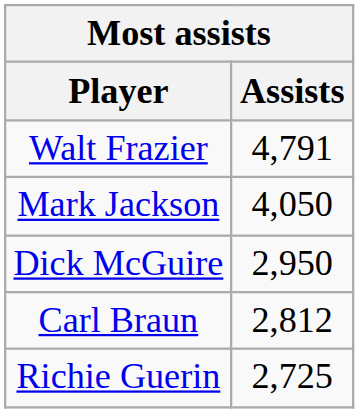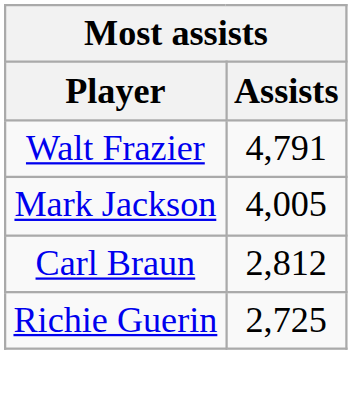(292, 205) 4,050 -> (286, 205) 4,005
- row: (118, 262)
